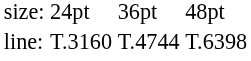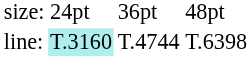(81, 42) no background -> (81, 42) paleturquoise background
